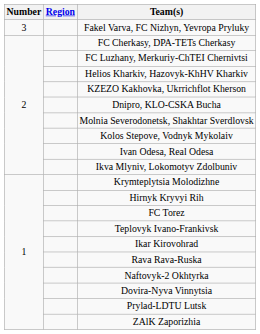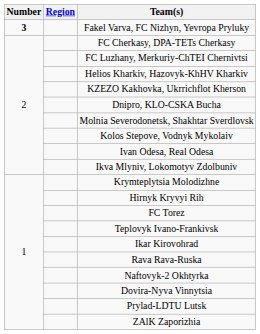(24, 27) normal -> (24, 27) bold
